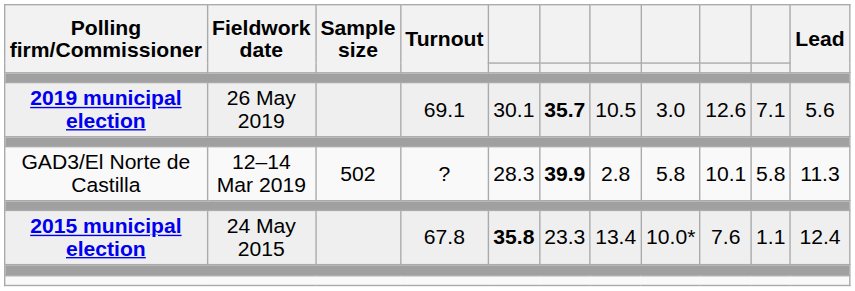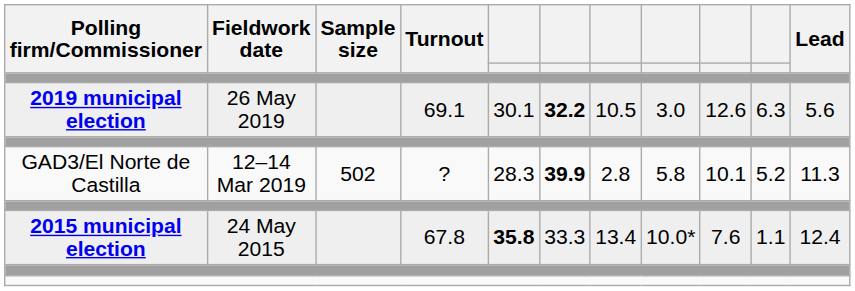(565, 109) 35.7 -> (565, 109) 32.2
(771, 109) 7.1 -> (771, 109) 6.3
(771, 173) 5.8 -> (771, 173) 5.2
(565, 238) 23.3 -> (565, 238) 33.3
